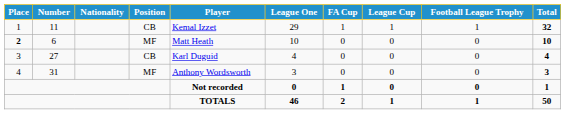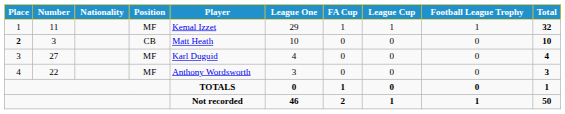(150, 27) CB -> (150, 27) MF
(54, 42) 6 -> (54, 42) 3
(150, 42) MF -> (150, 42) CB
(150, 57) CB -> (150, 57) MF
(54, 72) 31 -> (54, 72) 22
(217, 87) Not recorded -> (217, 87) TOTALS
(217, 102) TOTALS -> (217, 102) Not recorded
